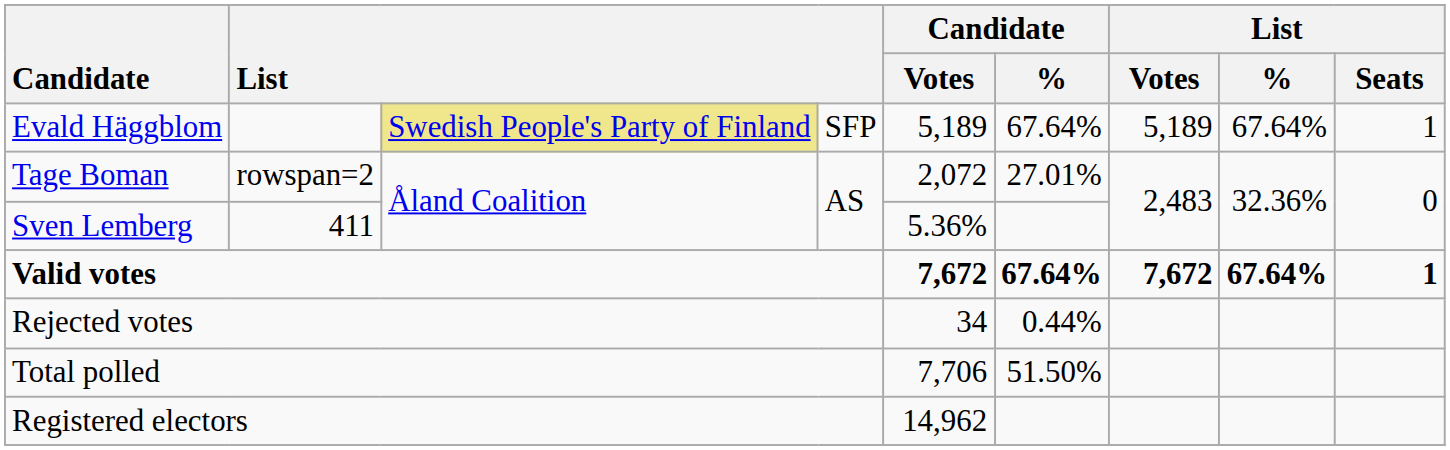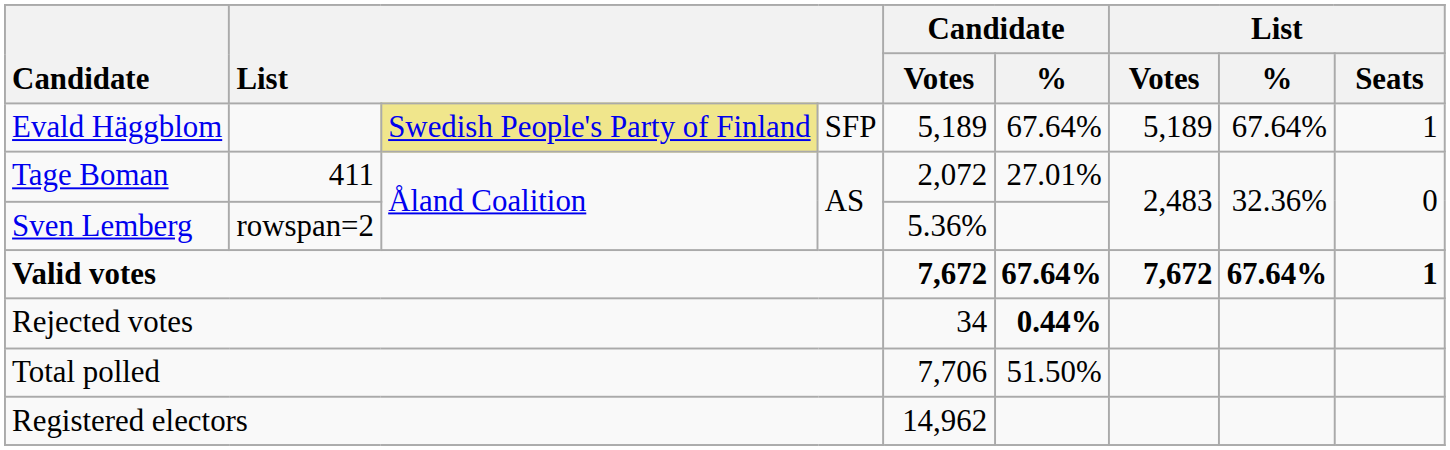(305, 175) rowspan=2 -> (351, 175) 411
(351, 224) 411 -> (305, 224) rowspan=2
(1062, 322) normal -> (1059, 322) bold
